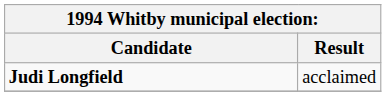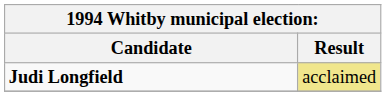(339, 76) no background -> (339, 76) khaki background
